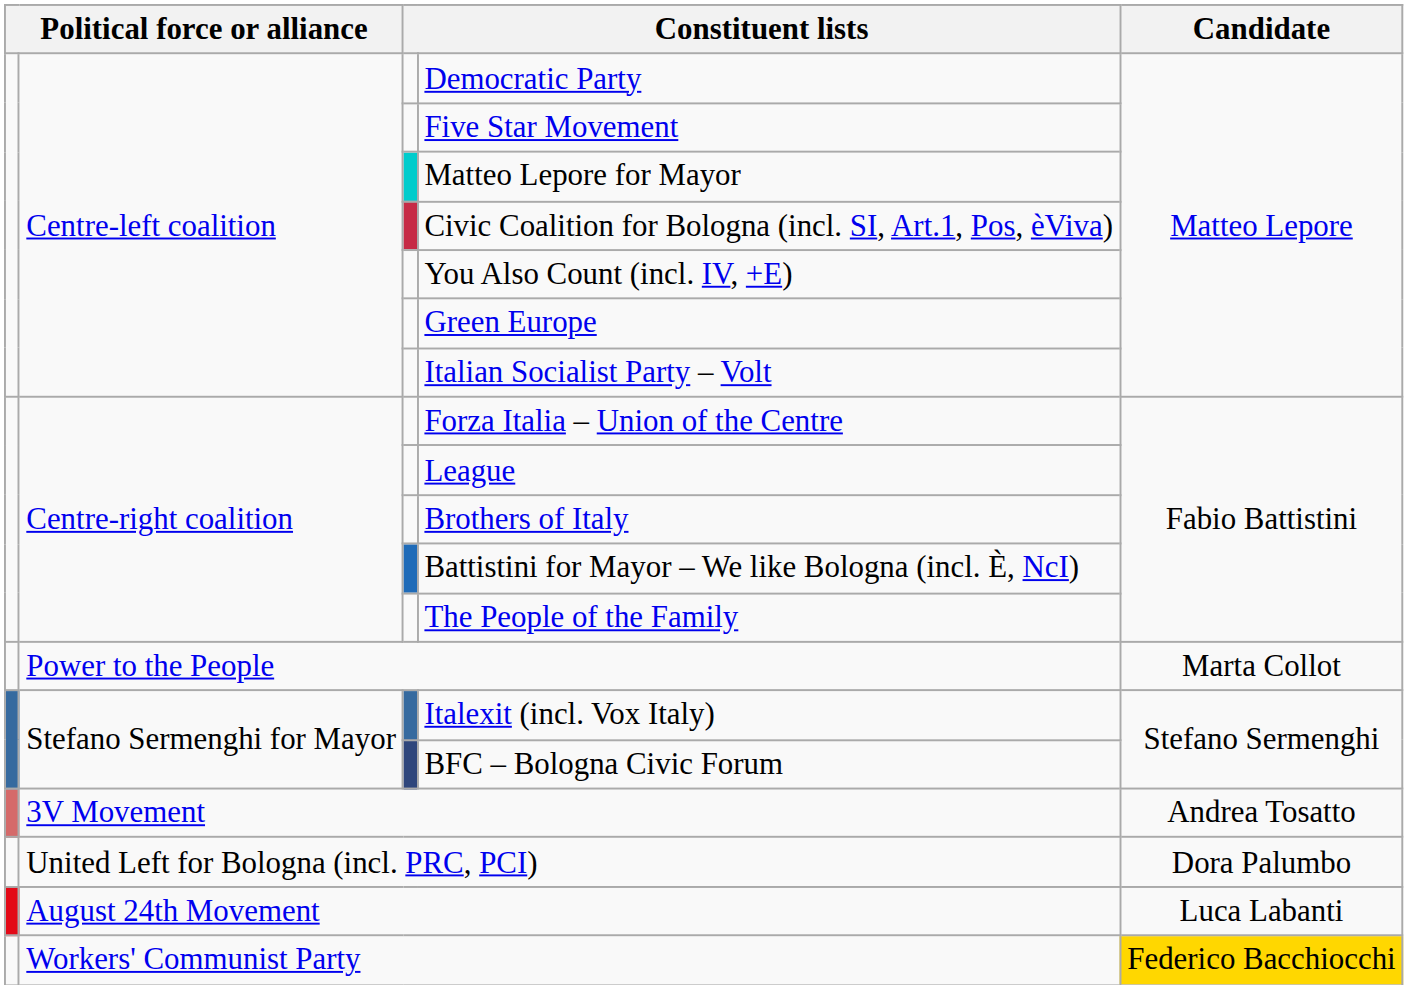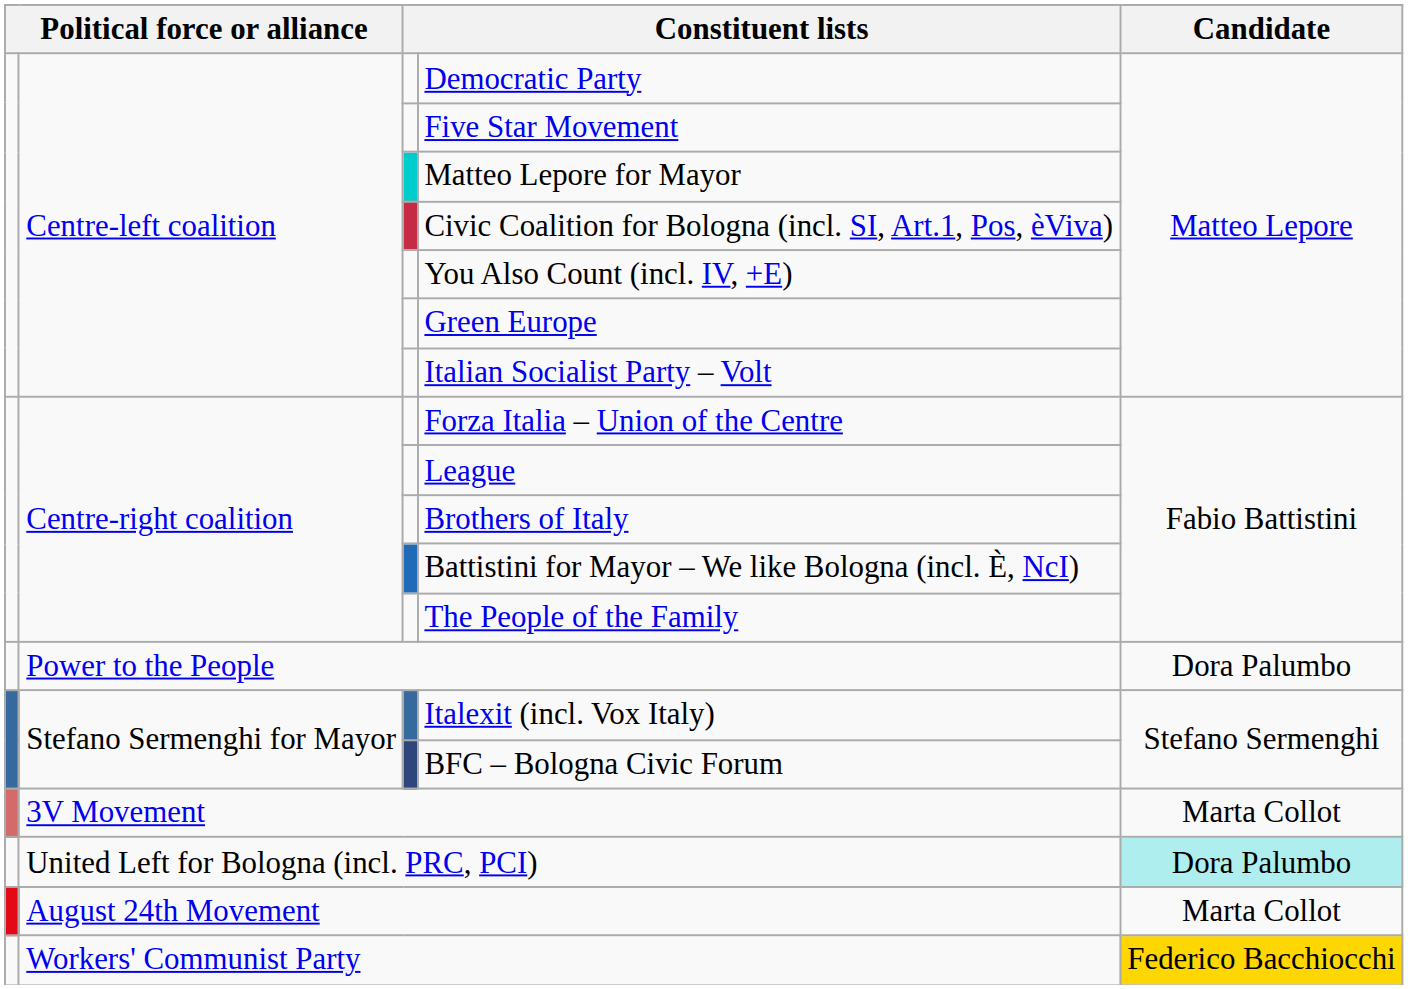(1261, 665) Marta Collot -> (1261, 665) Dora Palumbo
(1261, 812) Andrea Tosatto -> (1261, 812) Marta Collot
(1261, 861) no background -> (1261, 861) paleturquoise background
(1261, 910) Luca Labanti -> (1261, 910) Marta Collot
